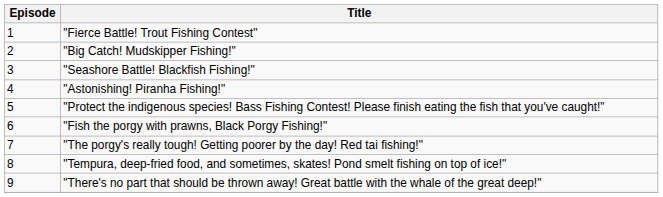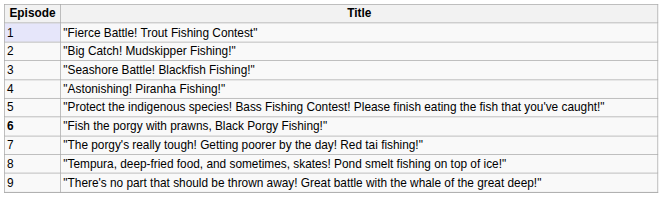(10, 32) no background -> (10, 32) lavender background
(10, 126) normal -> (10, 126) bold
